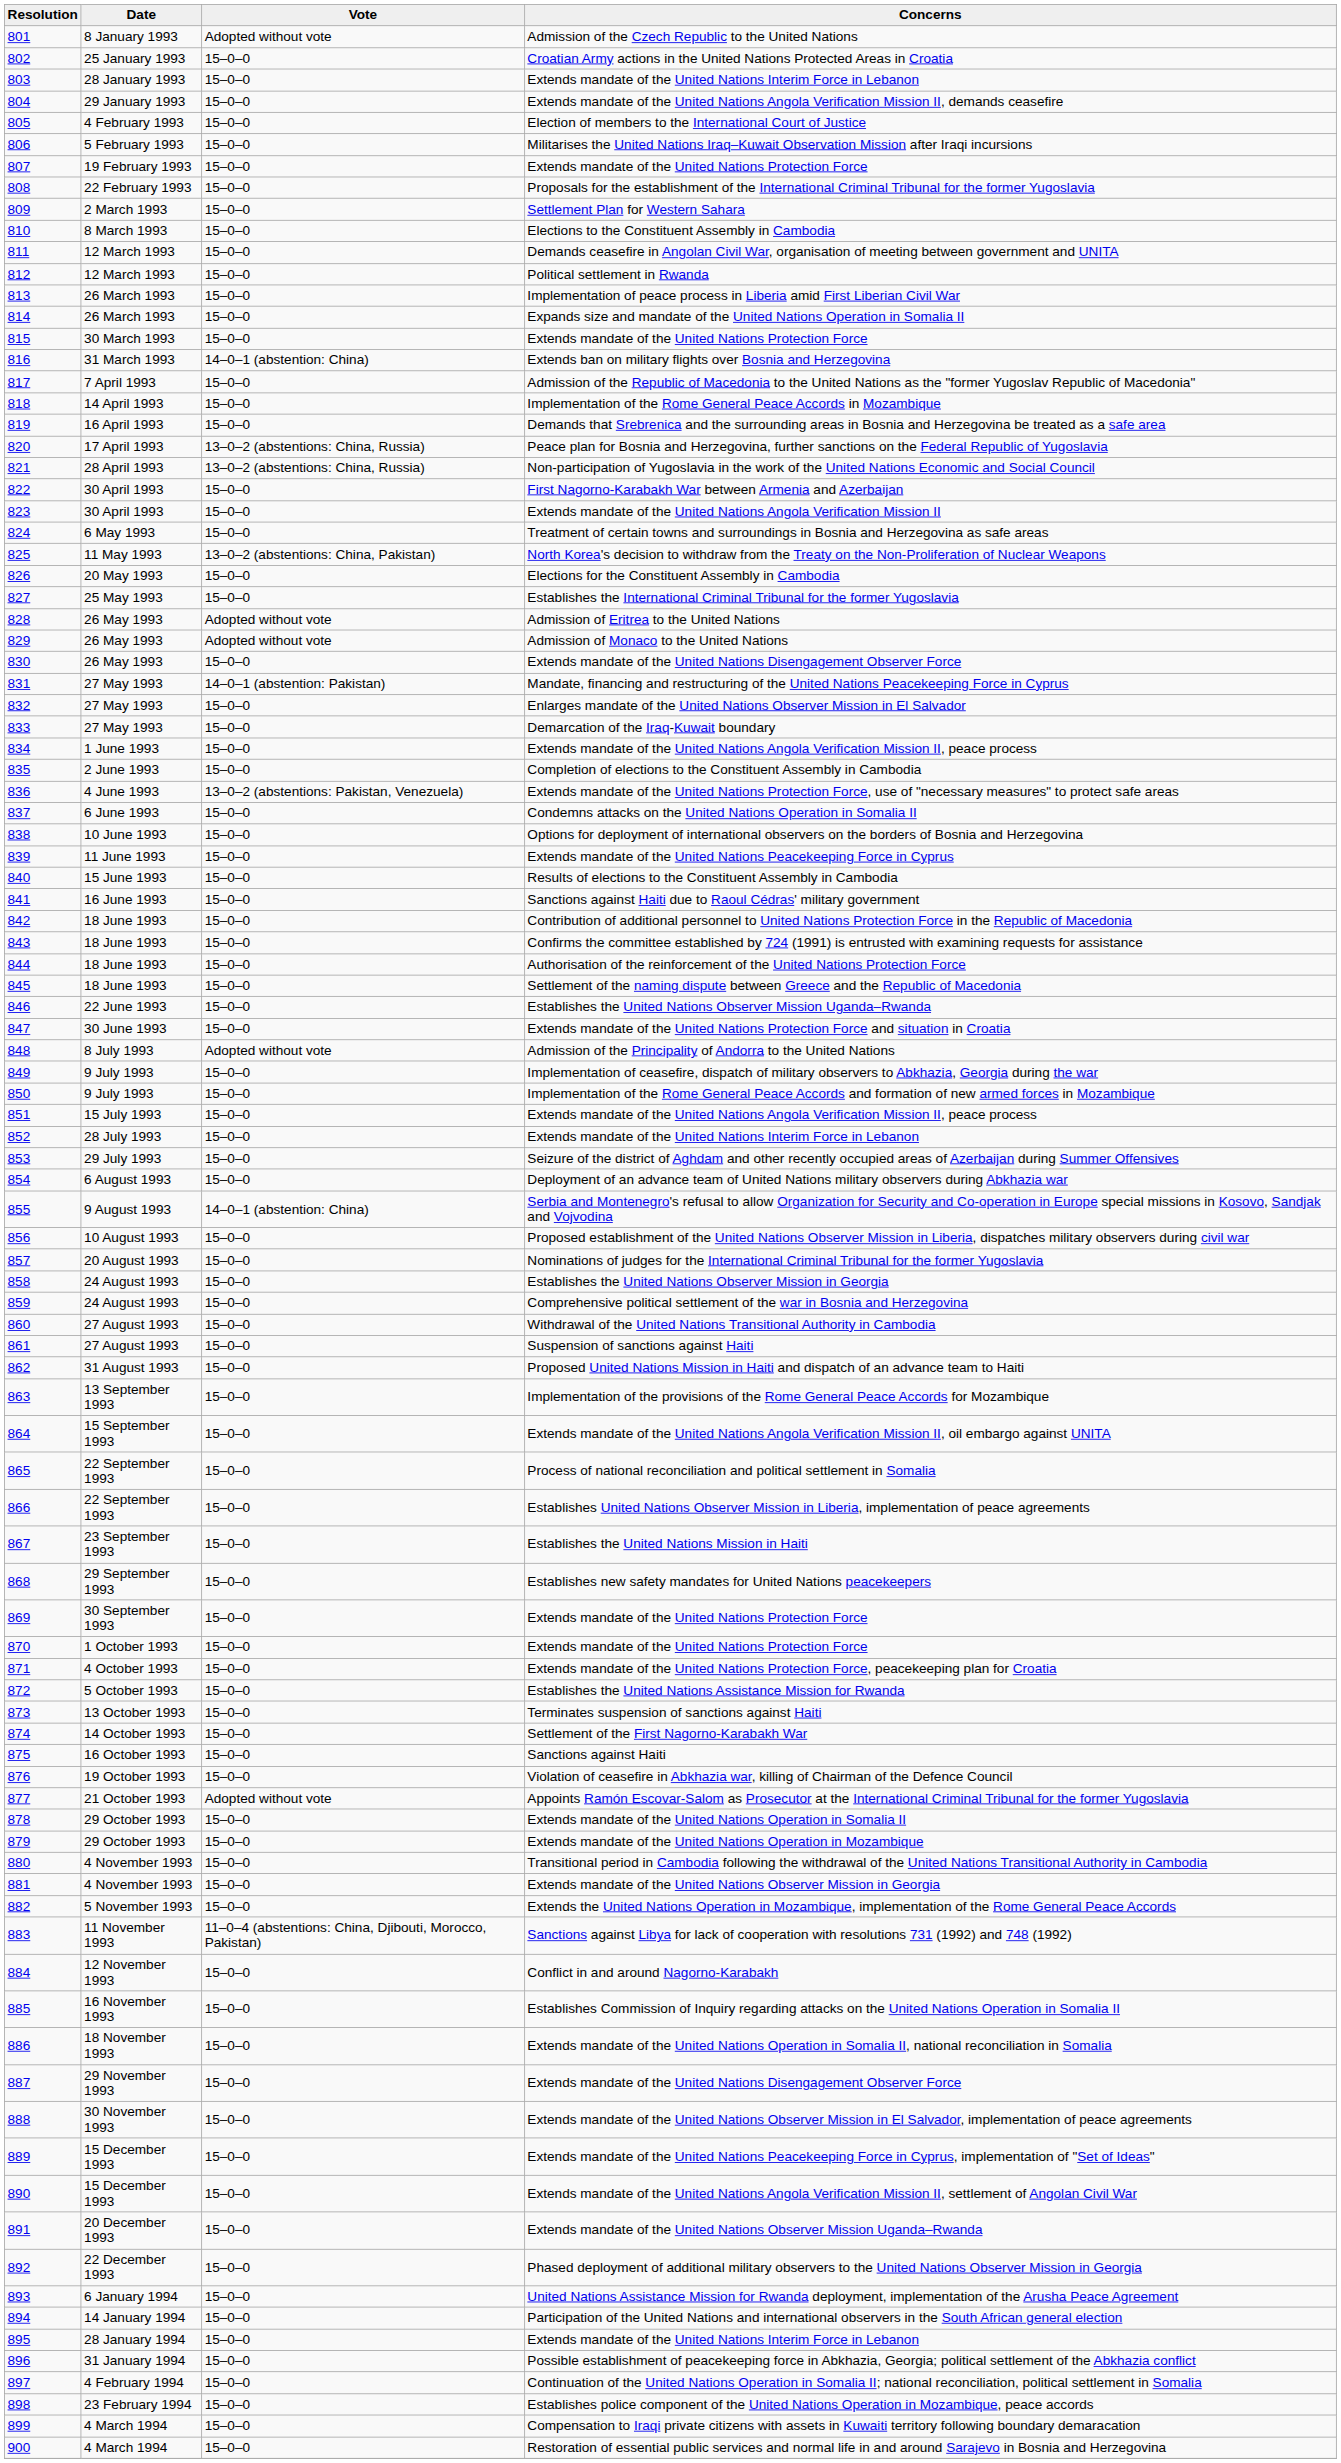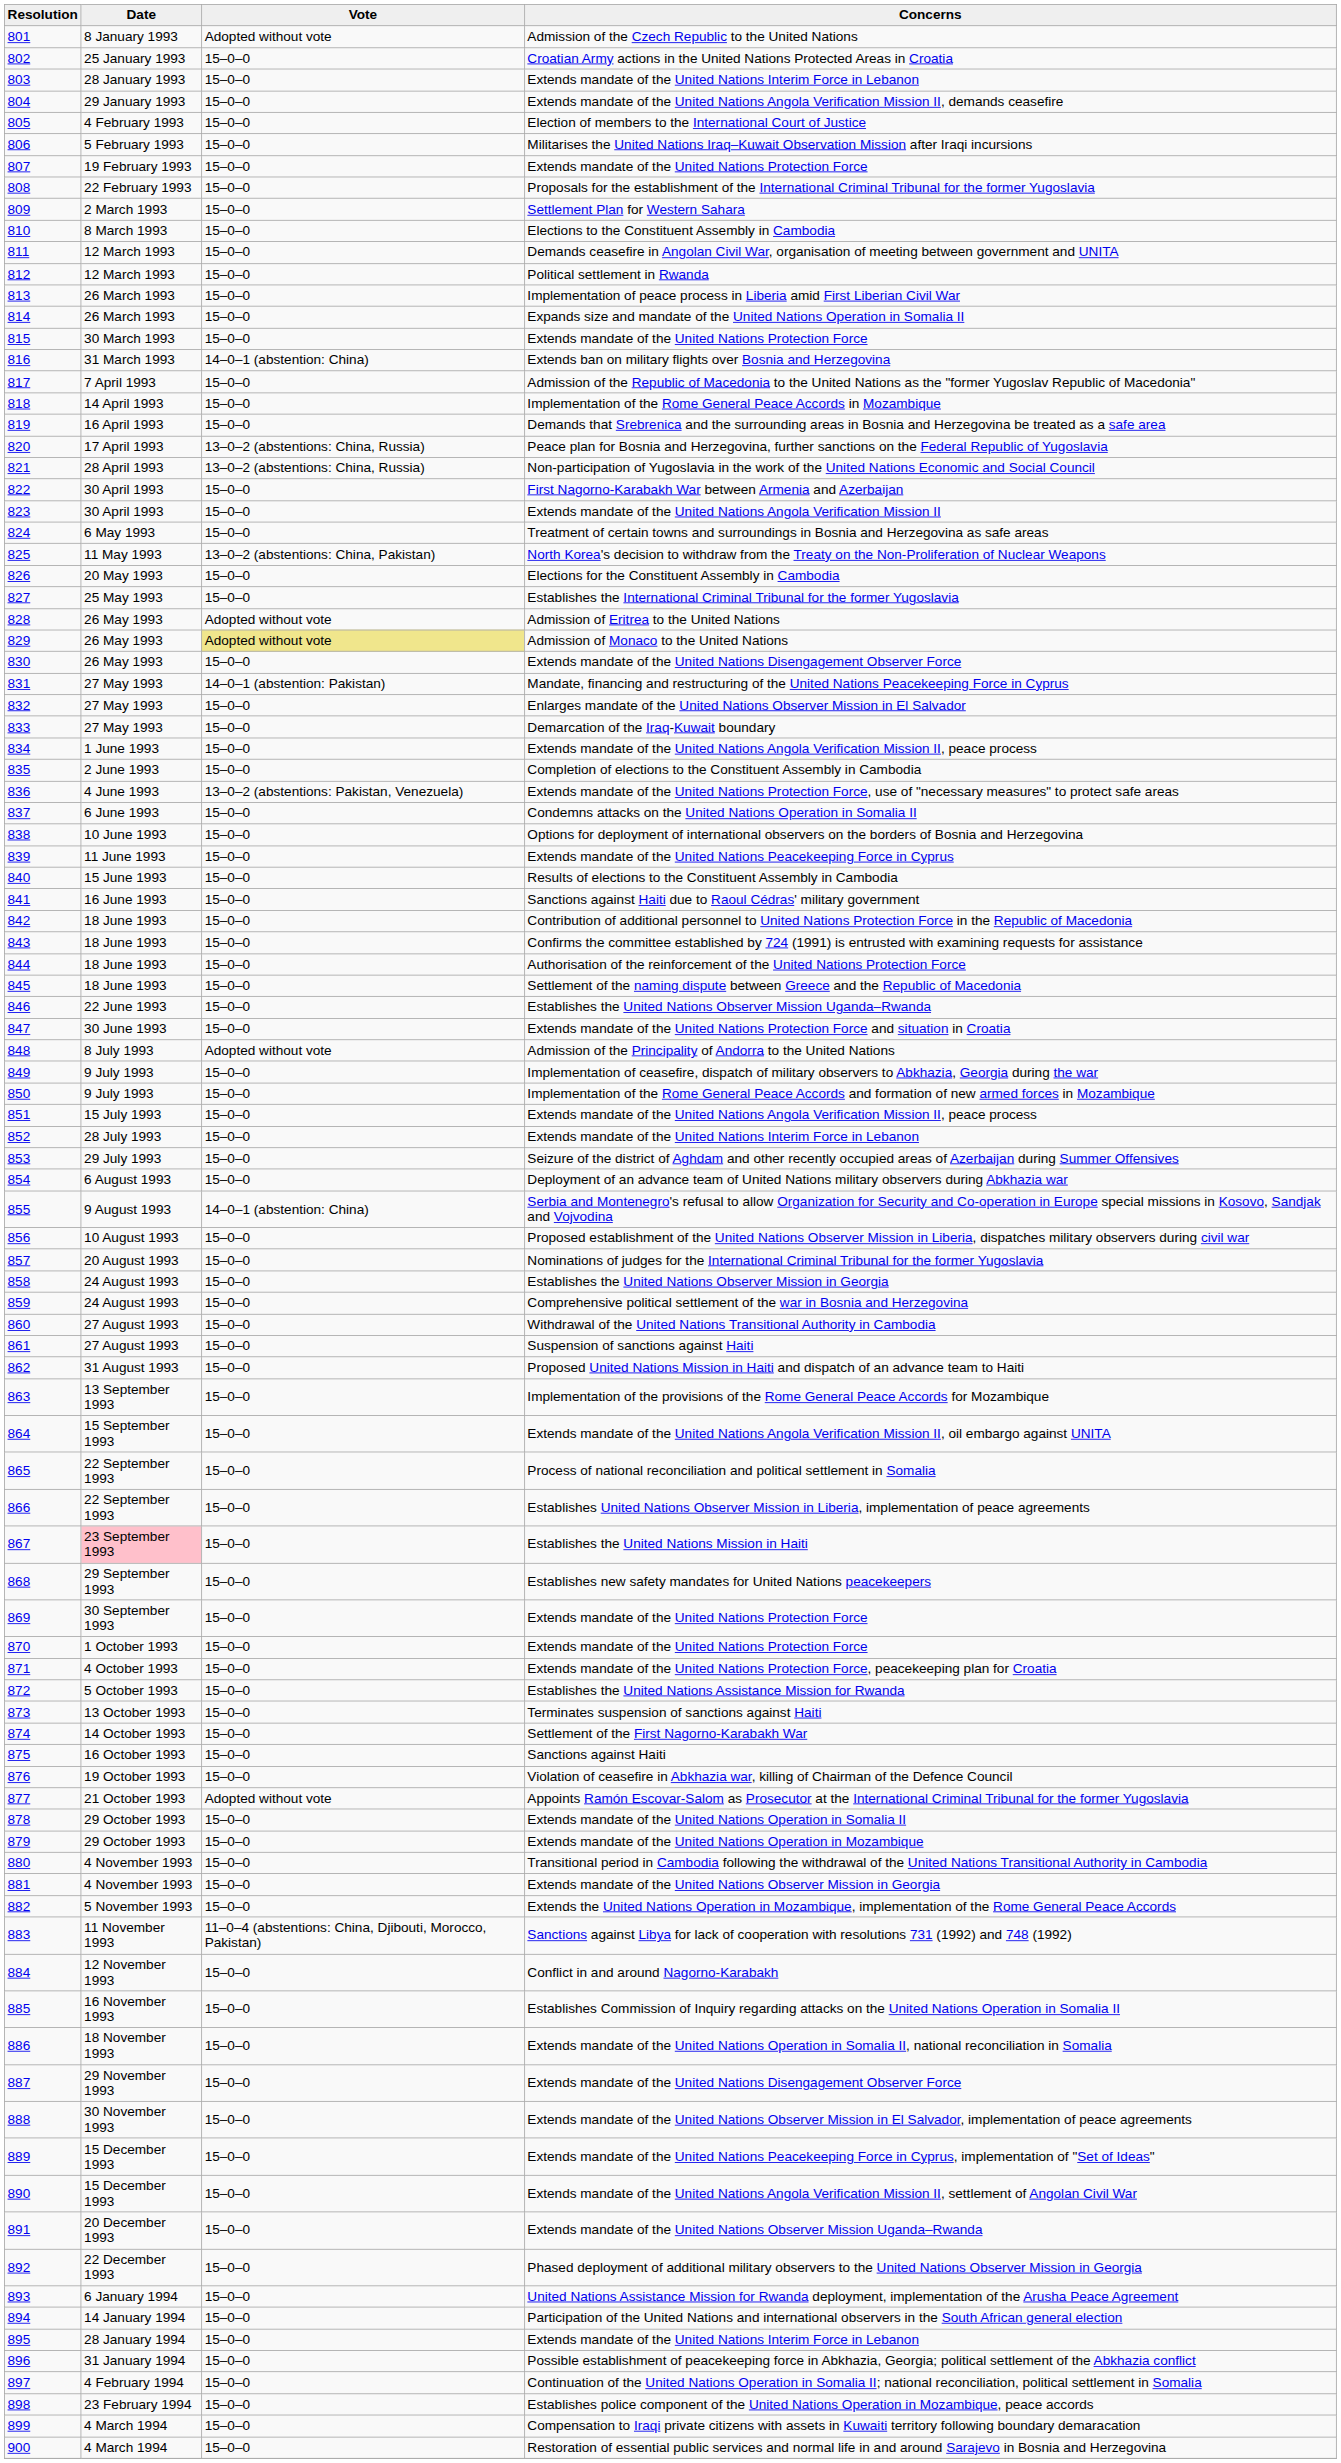(268, 640) no background -> (268, 640) khaki background
(127, 1544) no background -> (127, 1544) pink background
